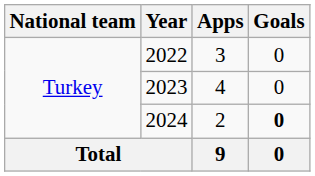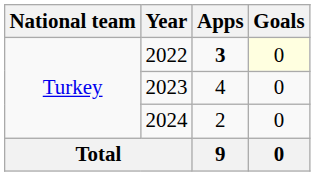(220, 54) normal -> (220, 54) bold
(279, 54) no background -> (279, 54) lightyellow background
(279, 120) bold -> (279, 120) normal
